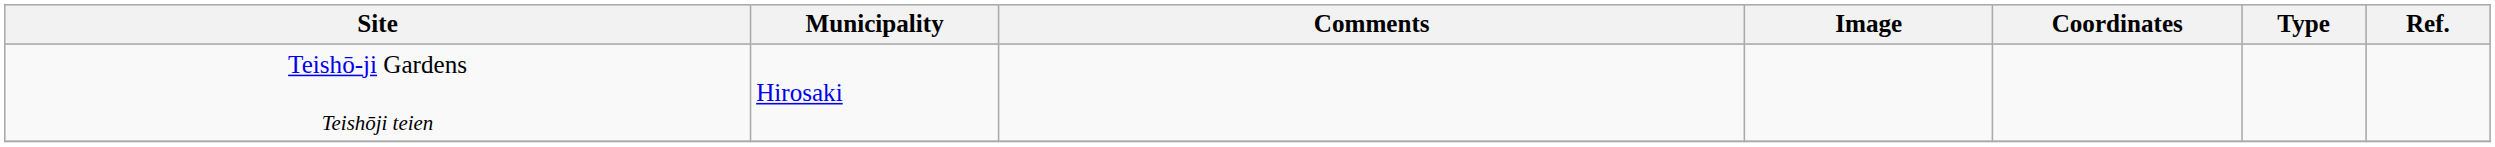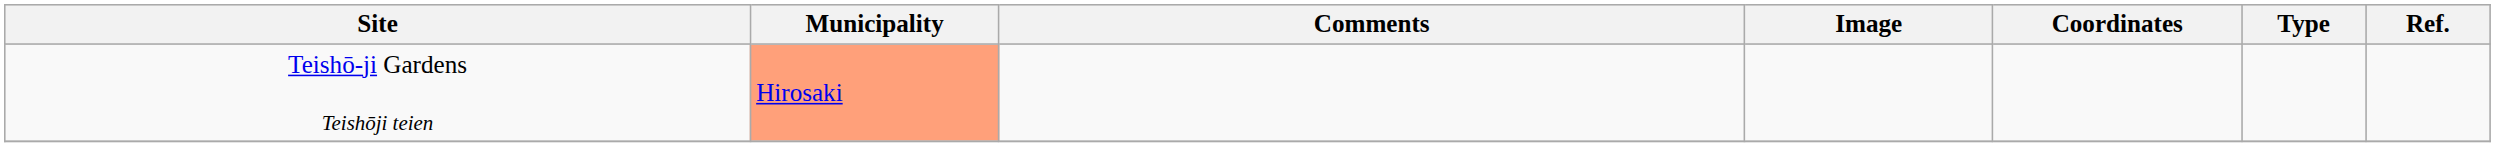(799, 92) no background -> (799, 92) lightsalmon background
